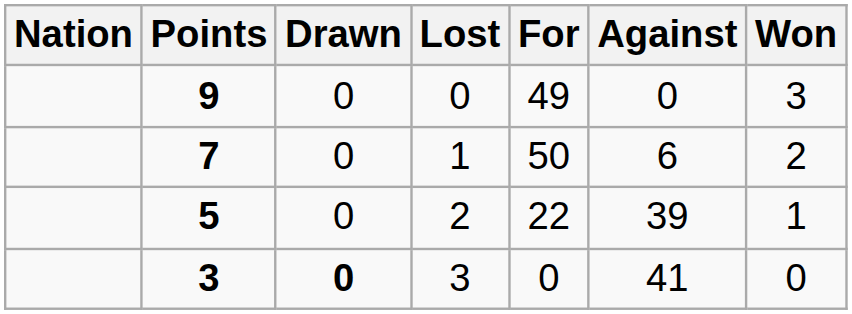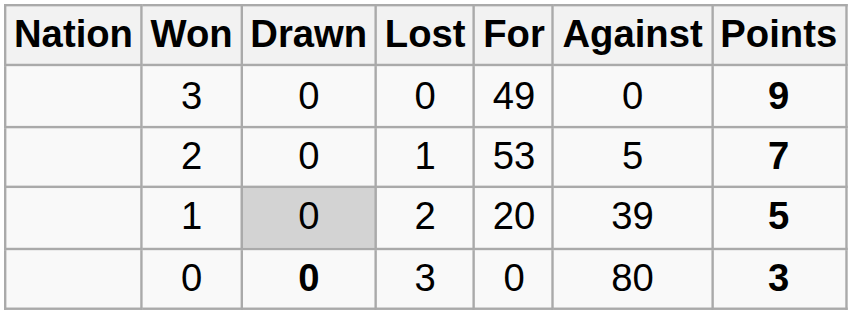columns swapped: (796, 34) <-> (209, 34)
(549, 156) 50 -> (514, 156) 53
(667, 156) 6 -> (633, 156) 5
(344, 216) no background -> (309, 216) lightgrey background
(549, 216) 22 -> (514, 216) 20
(667, 277) 41 -> (633, 277) 80
